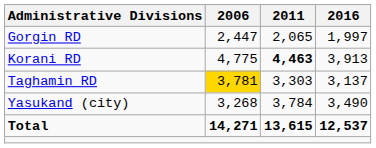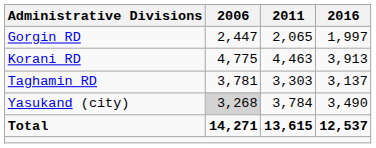(292, 60) bold -> (292, 60) normal
(237, 82) gold background -> (237, 82) no background
(237, 104) no background -> (237, 104) lightgrey background
